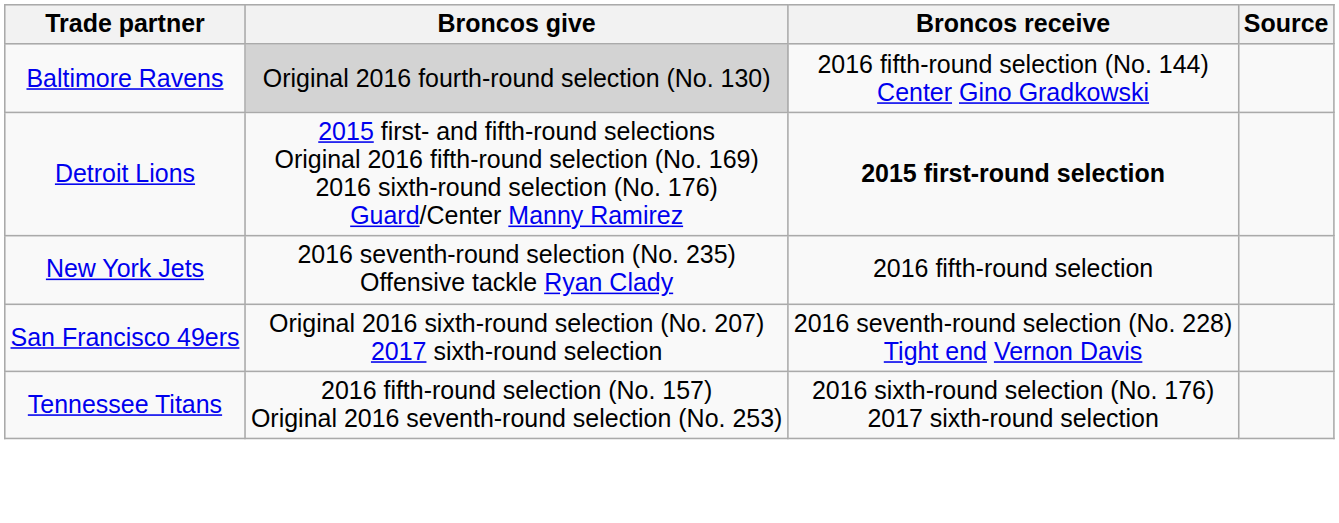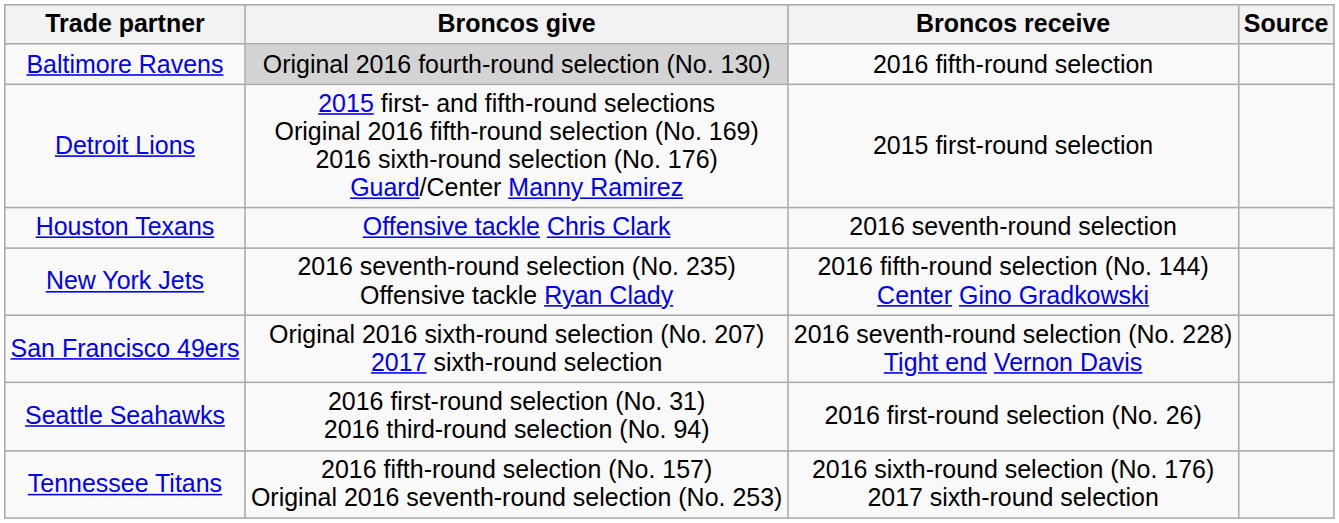(1013, 77) 2016 fifth-round selection (No. 144) Center Gino Gradkowski -> (1013, 63) 2016 fifth-round selection
(1013, 173) bold -> (1013, 145) normal
+ row: (125, 227)
(1013, 269) 2016 fifth-round selection -> (1013, 280) 2016 fifth-round selection (No. 144) Center Gino Gradkowski
+ row: (125, 416)
